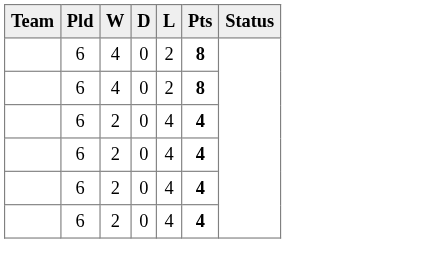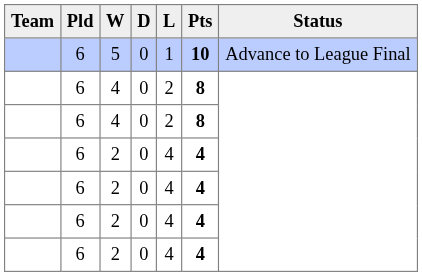+ row: (33, 55)
